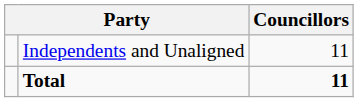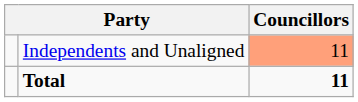(340, 50) no background -> (340, 50) lightsalmon background
